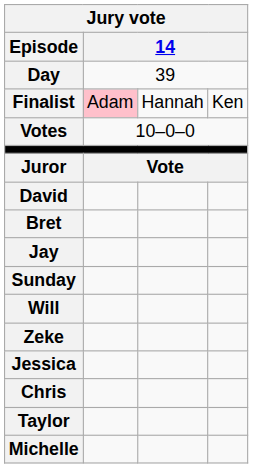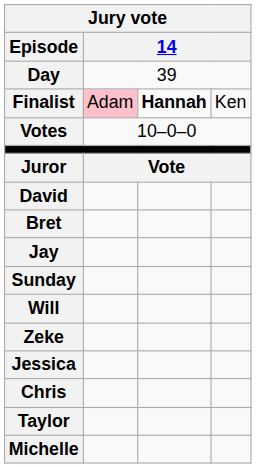(173, 103) normal -> (174, 103) bold
